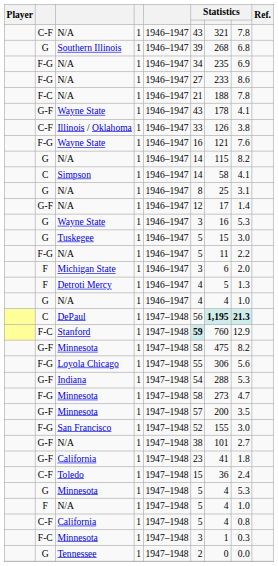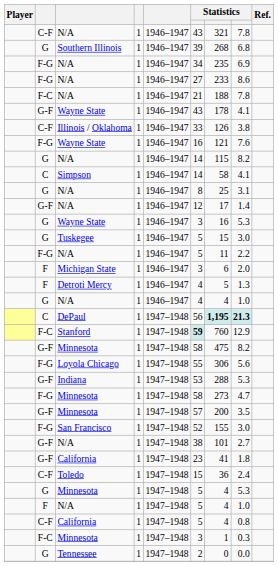(198, 380) 54 -> (198, 380) 53
